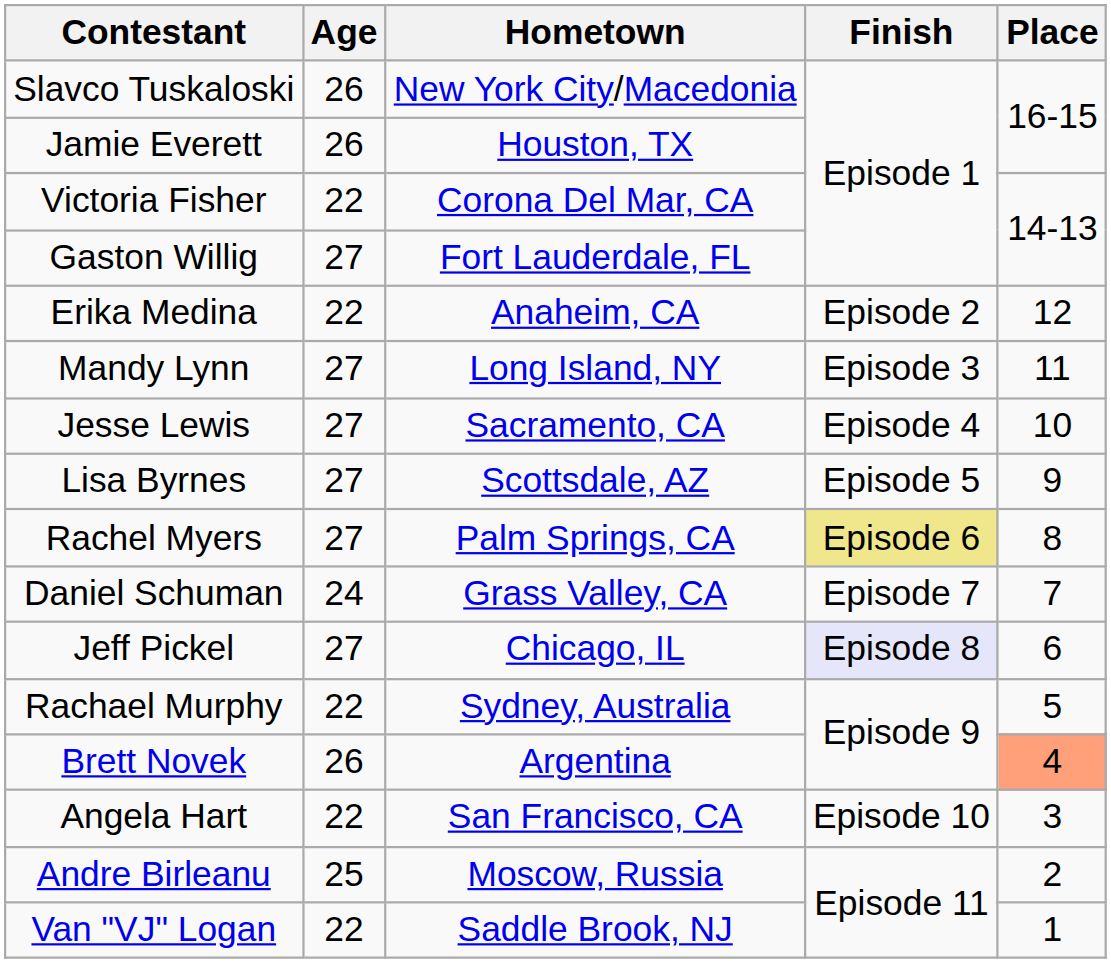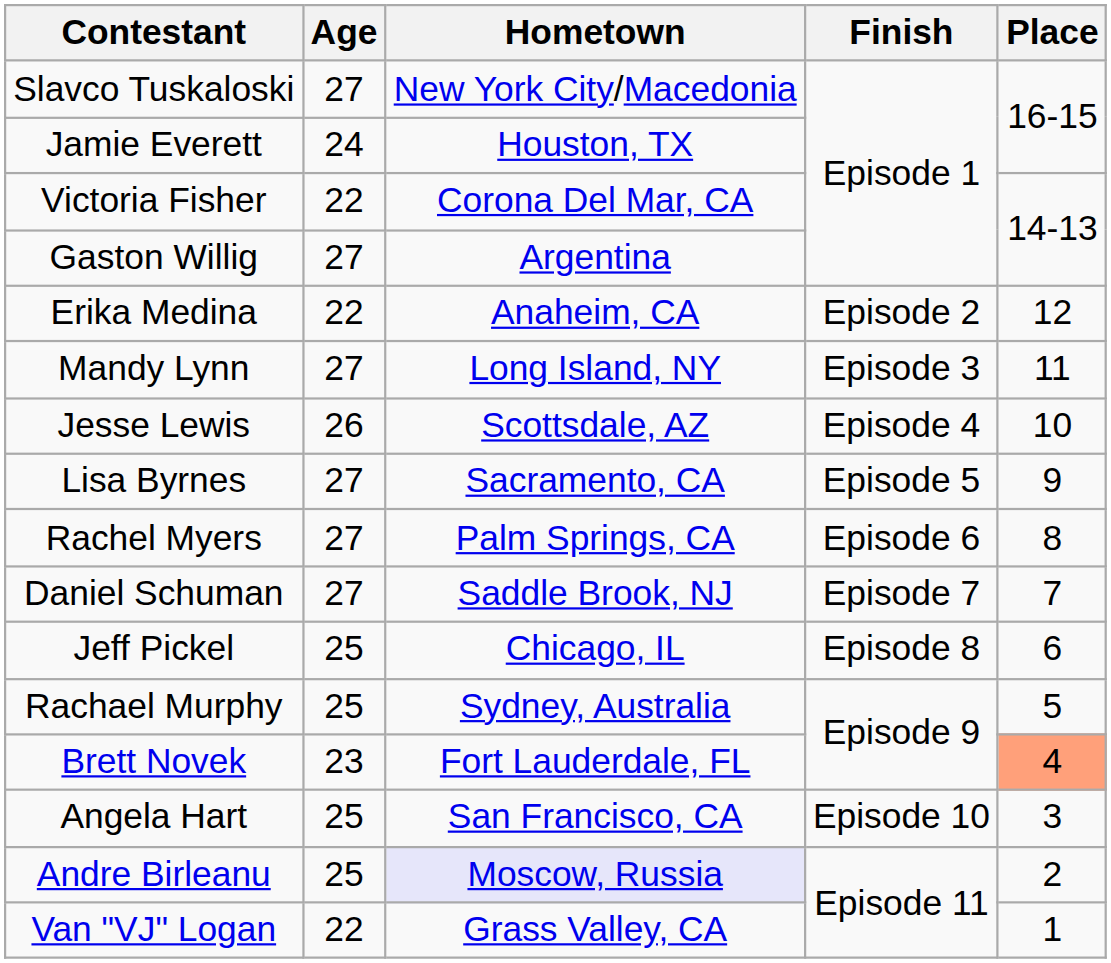(344, 88) 26 -> (344, 88) 27
(344, 144) 26 -> (344, 144) 24
(595, 256) Fort Lauderdale, FL -> (595, 256) Argentina
(344, 425) 27 -> (344, 425) 26
(595, 425) Sacramento, CA -> (595, 425) Scottsdale, AZ
(595, 481) Scottsdale, AZ -> (595, 481) Sacramento, CA
(901, 537) khaki background -> (901, 537) no background
(344, 593) 24 -> (344, 593) 27
(595, 593) Grass Valley, CA -> (595, 593) Saddle Brook, NJ
(344, 649) 27 -> (344, 649) 25
(901, 649) lavender background -> (901, 649) no background
(344, 705) 22 -> (344, 705) 25
(344, 761) 26 -> (344, 761) 23
(595, 761) Argentina -> (595, 761) Fort Lauderdale, FL
(344, 817) 22 -> (344, 817) 25
(595, 873) no background -> (595, 873) lavender background
(595, 929) Saddle Brook, NJ -> (595, 929) Grass Valley, CA
